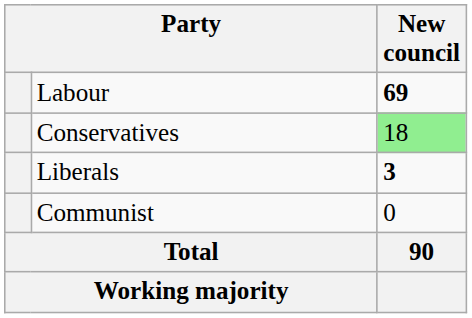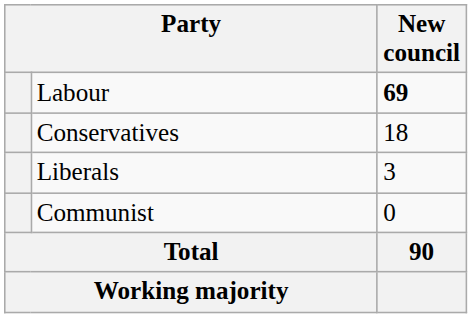(396, 132) lightgreen background -> (396, 132) no background
(390, 172) bold -> (390, 172) normal
